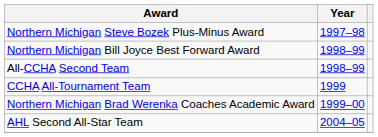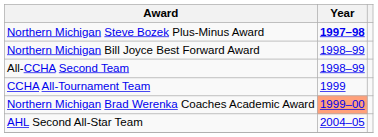(342, 31) normal -> (342, 31) bold
(342, 104) no background -> (342, 104) lightsalmon background
